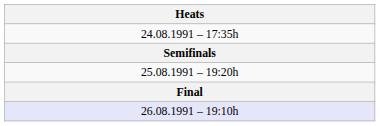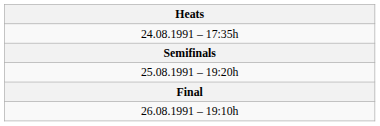(190, 111) lavender background -> (190, 111) no background
